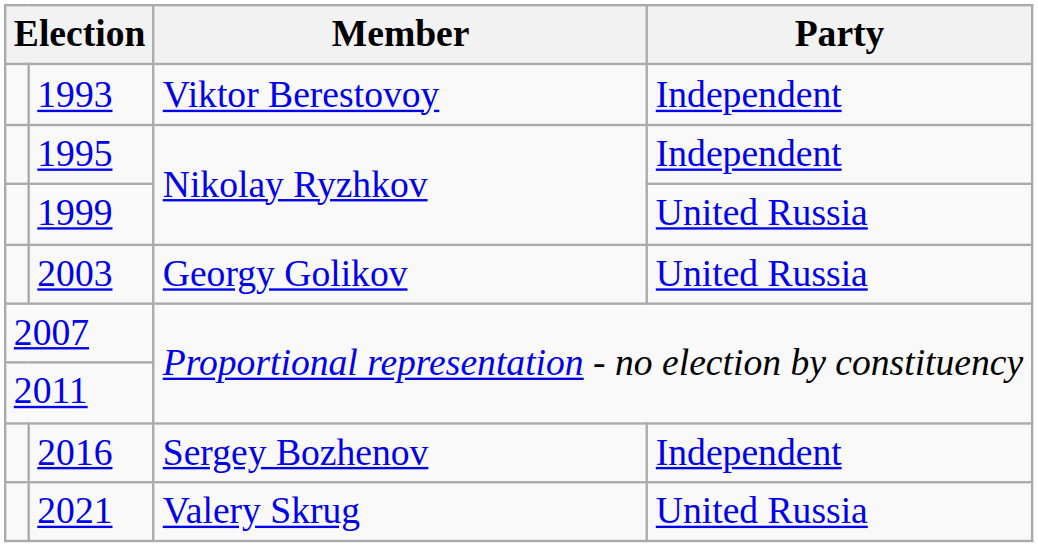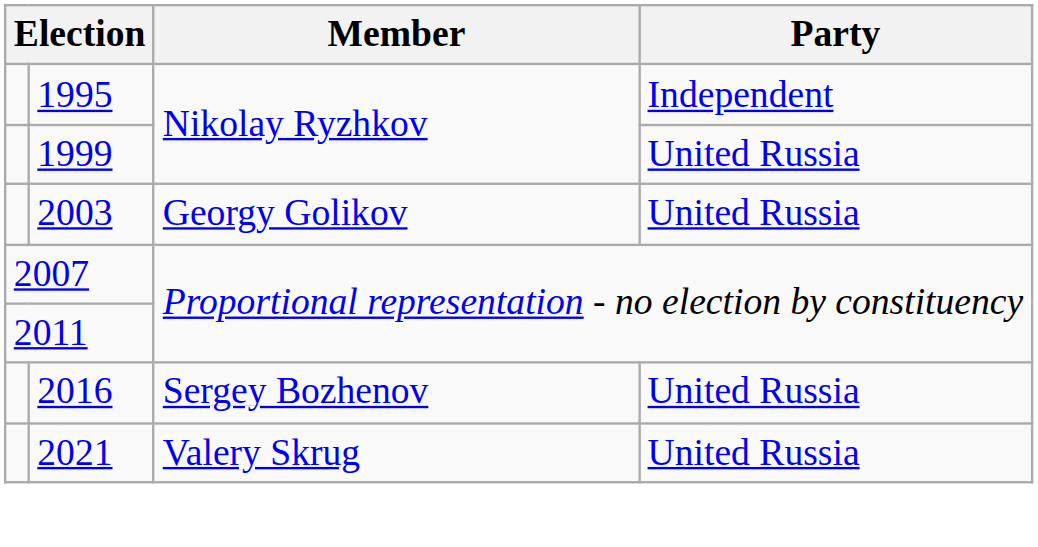- row: (75, 93)
(749, 451) Independent -> (754, 392) United Russia
